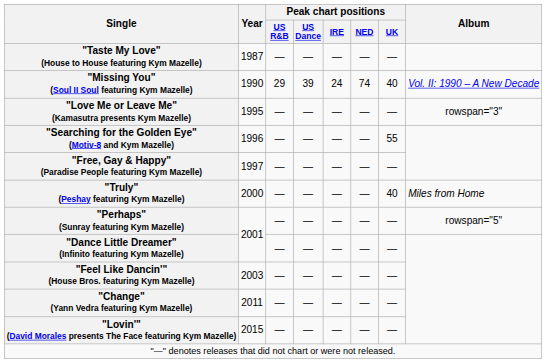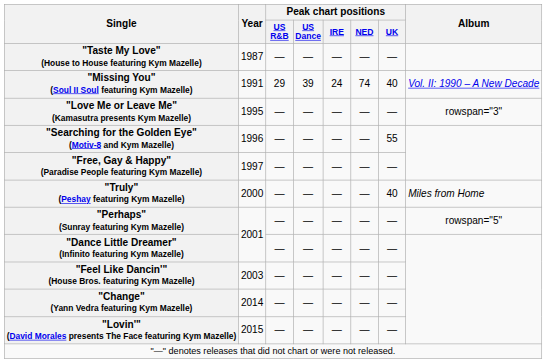(252, 84) 1990 -> (252, 84) 1991
(252, 303) 2011 -> (252, 303) 2014
